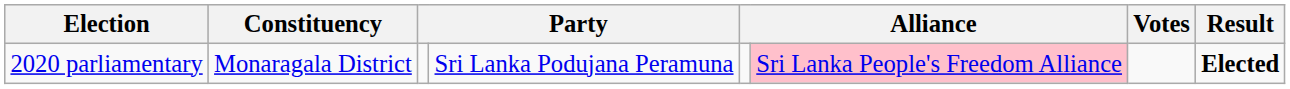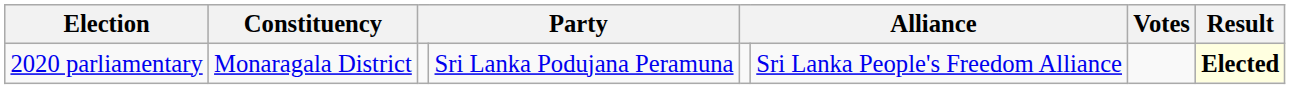(939, 63) pink background -> (939, 63) no background
(1240, 63) no background -> (1240, 63) lightyellow background
